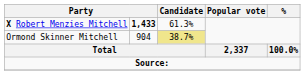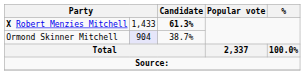(144, 24) bold -> (144, 24) normal
(181, 24) normal -> (181, 24) bold
(144, 37) no background -> (144, 37) lavender background
(181, 37) khaki background -> (181, 37) no background
